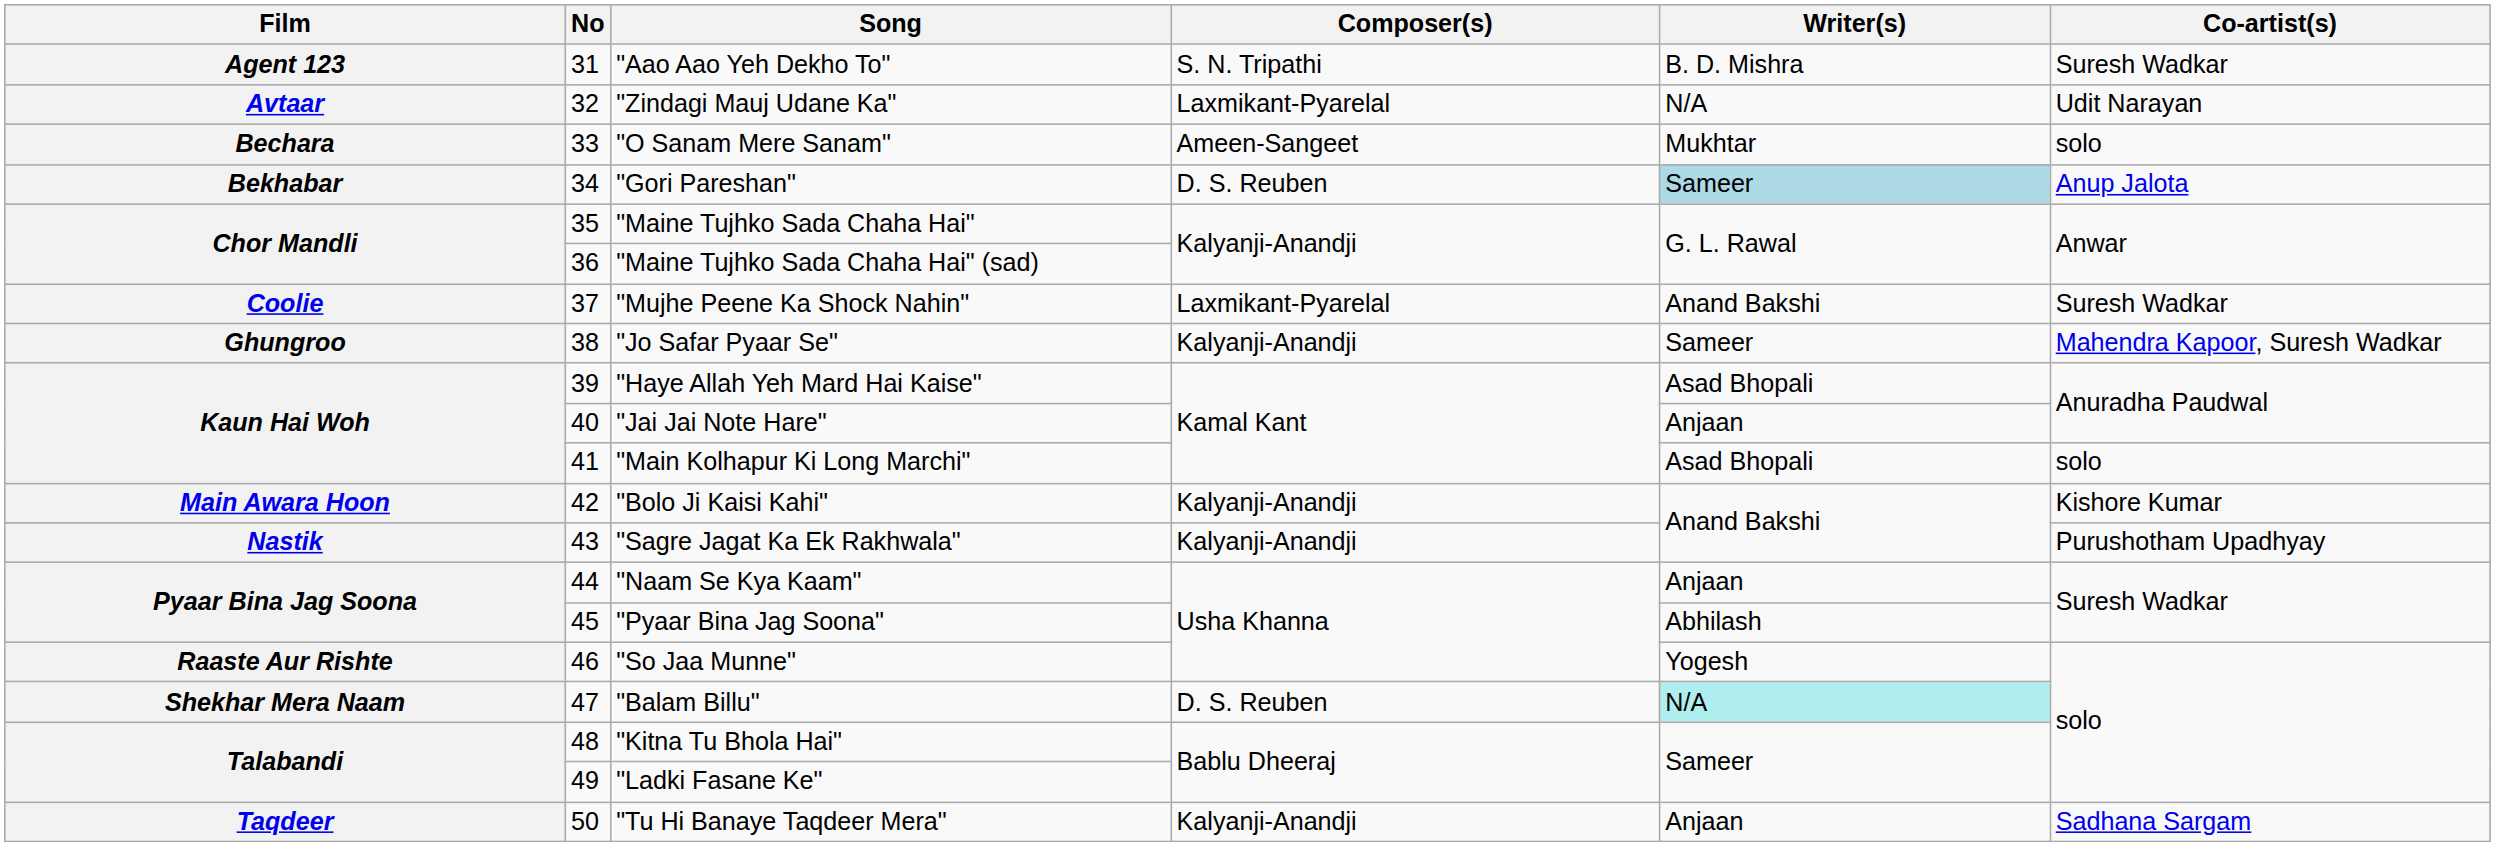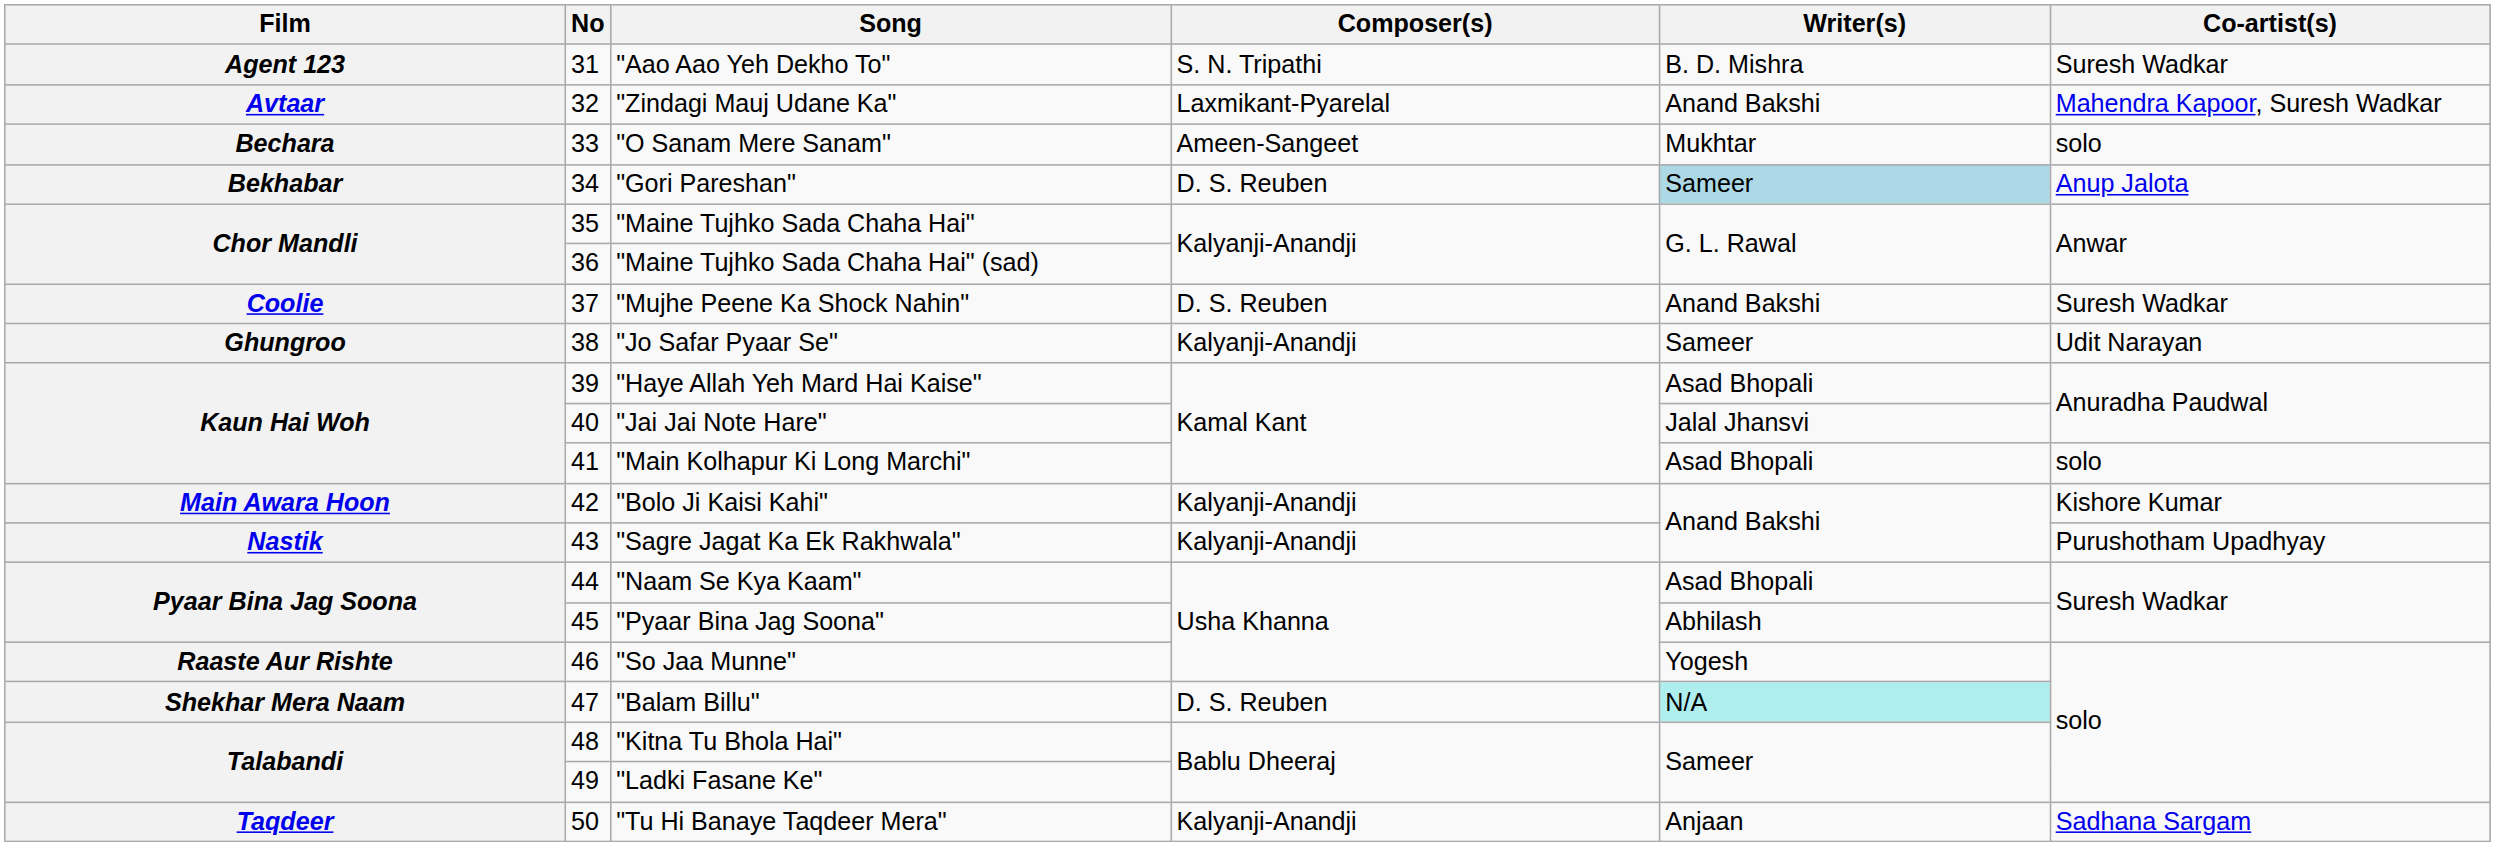(1686, 104) N/A -> (1743, 104) Anand Bakshi
(2129, 104) Udit Narayan -> (2249, 104) Mahendra Kapoor, Suresh Wadkar
(1283, 303) Laxmikant-Pyarelal -> (1252, 303) D. S. Reuben
(2249, 343) Mahendra Kapoor, Suresh Wadkar -> (2129, 343) Udit Narayan
(1704, 422) Anjaan -> (1737, 422) Jalal Jhansvi
(1704, 582) Anjaan -> (1739, 582) Asad Bhopali
